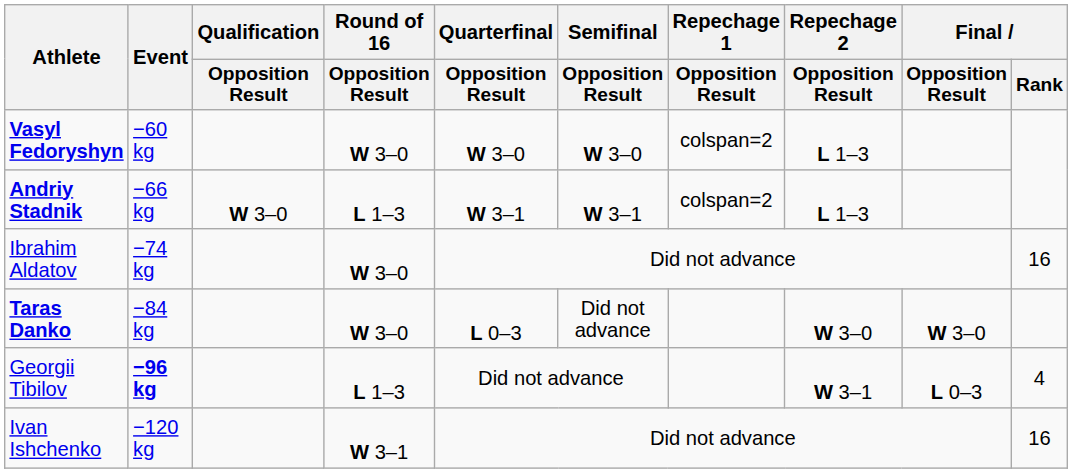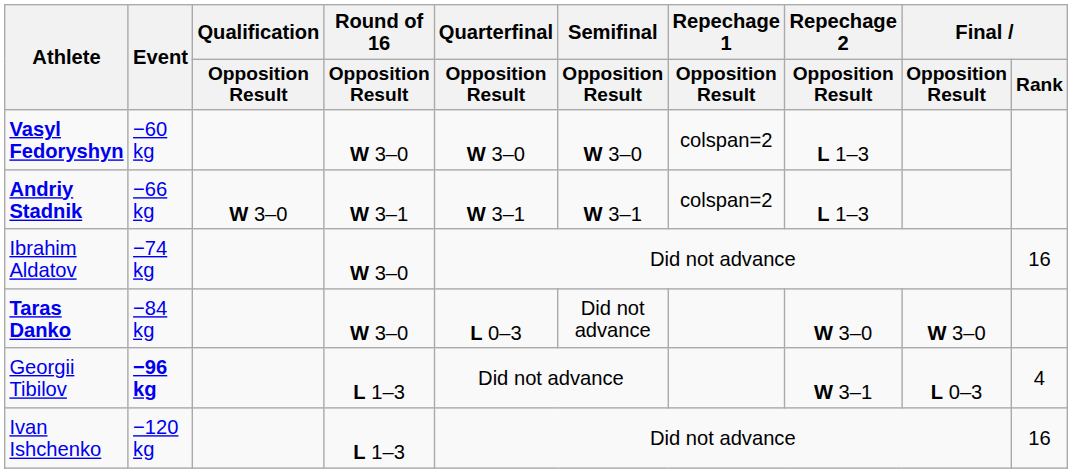(379, 214) L 1–3 -> (379, 214) W 3–1
(379, 452) W 3–1 -> (379, 452) L 1–3
